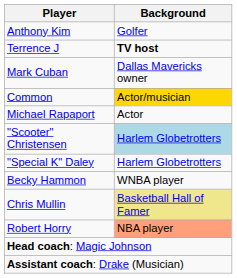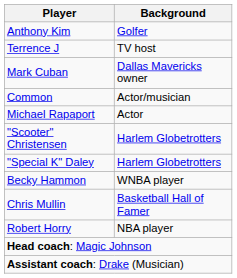(138, 48) bold -> (136, 48) normal
(154, 97) gold background -> (154, 97) no background
(169, 138) lightblue background -> (169, 138) no background
(160, 204) khaki background -> (160, 204) no background
(145, 228) lightsalmon background -> (145, 228) no background
